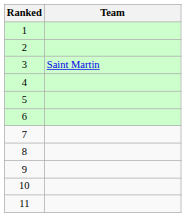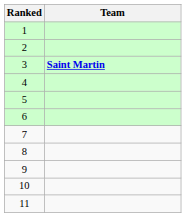(73, 65) normal -> (76, 65) bold
